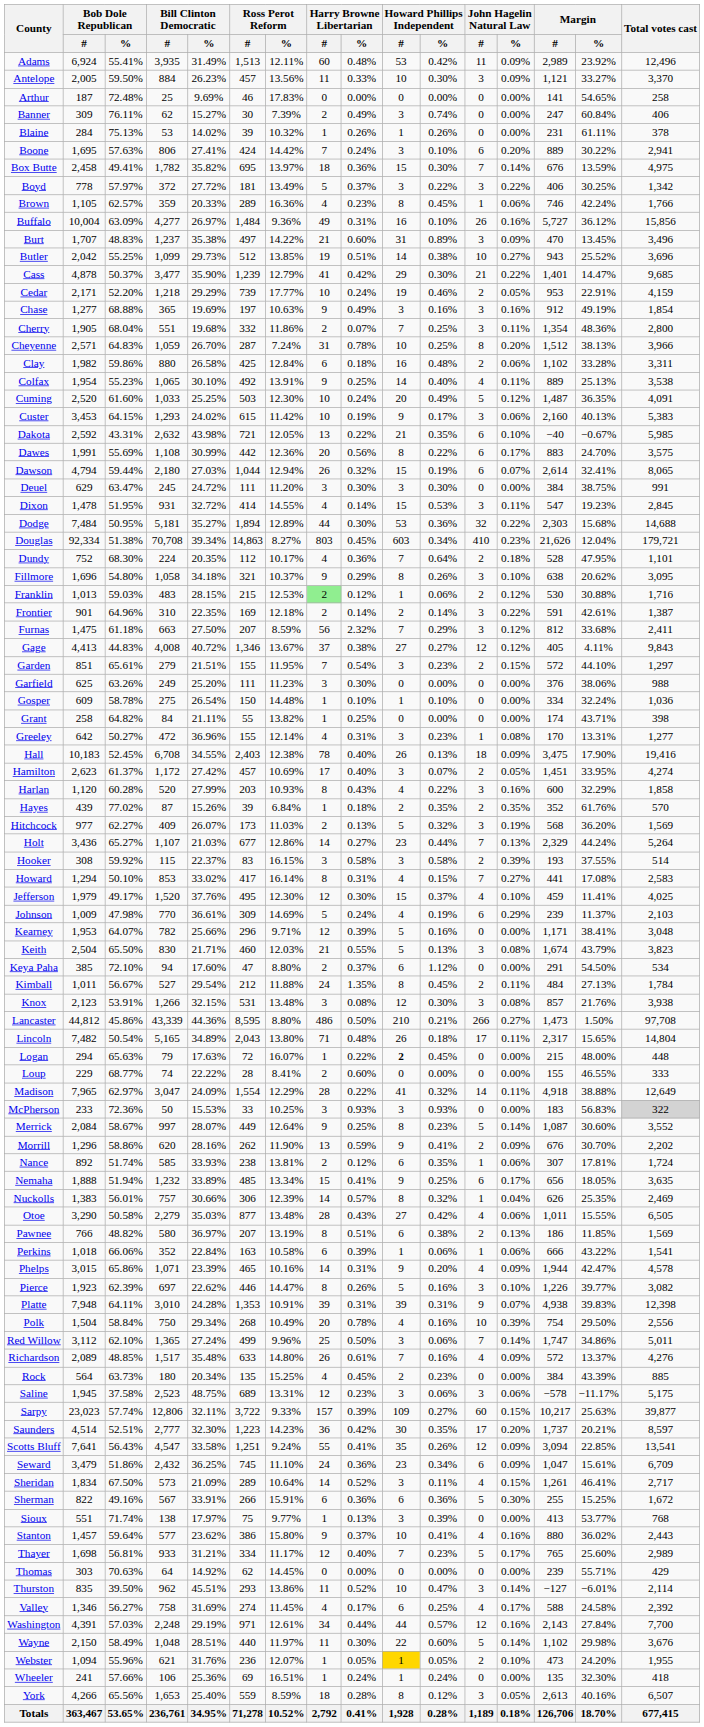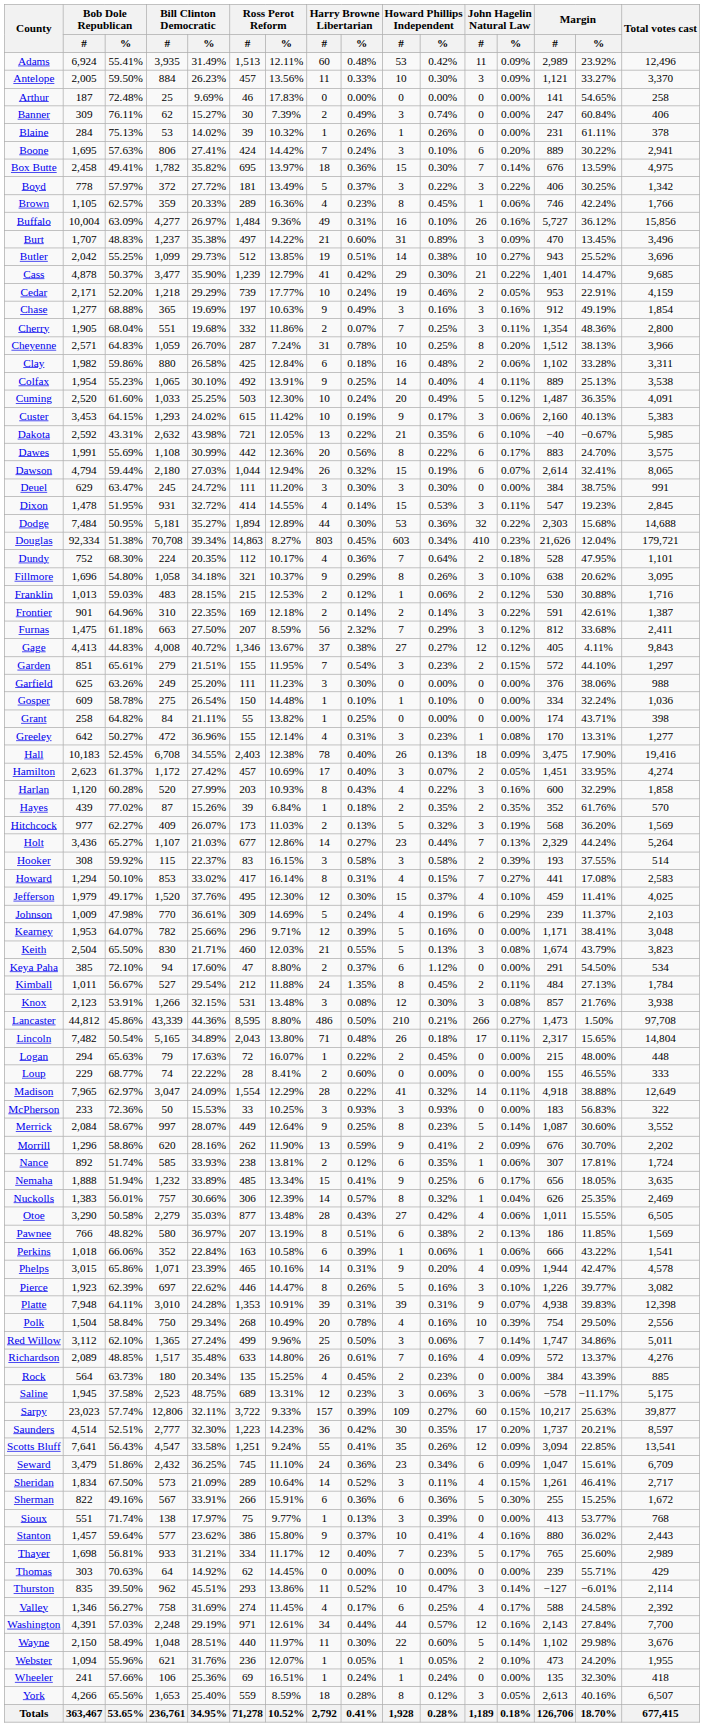(324, 594) lightgreen background -> (324, 594) no background
(401, 1056) bold -> (401, 1056) normal
(660, 1109) lightgrey background -> (660, 1109) no background
(401, 1660) gold background -> (401, 1660) no background
